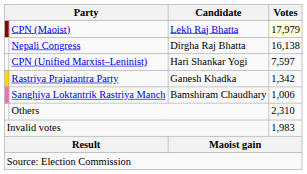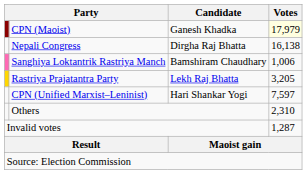(204, 29) Lekh Raj Bhatta -> (203, 29) Ganesh Khadka
rows swapped: (79, 62) <-> (88, 95)
(203, 78) Ganesh Khadka -> (204, 78) Lekh Raj Bhatta
(283, 78) 1,342 -> (283, 78) 3,205
(283, 128) 1,983 -> (283, 128) 1,287
